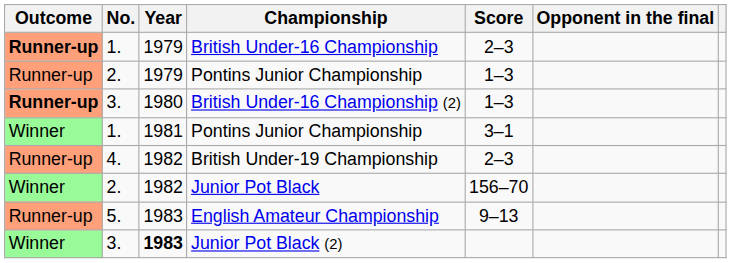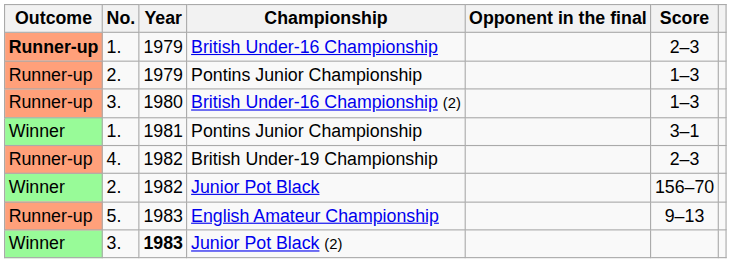columns swapped: (625, 18) <-> (499, 18)
(54, 103) bold -> (51, 103) normal
